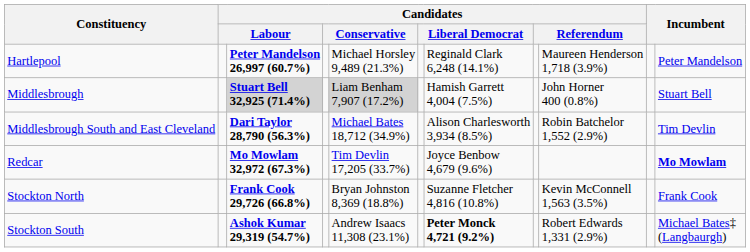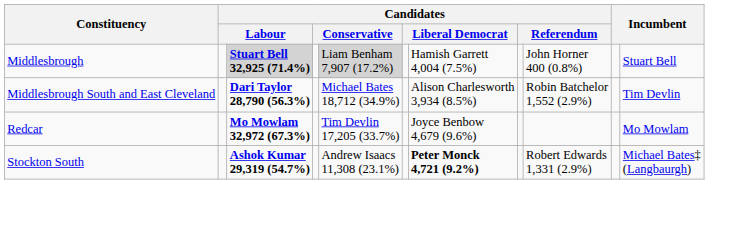- row: (34, 61)
(692, 162) bold -> (656, 128) normal
- row: (46, 196)
